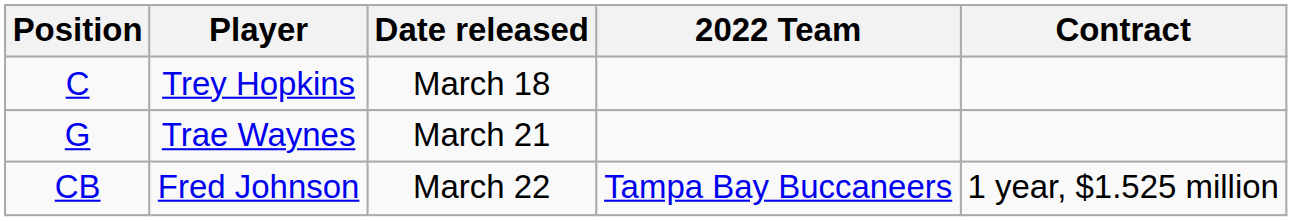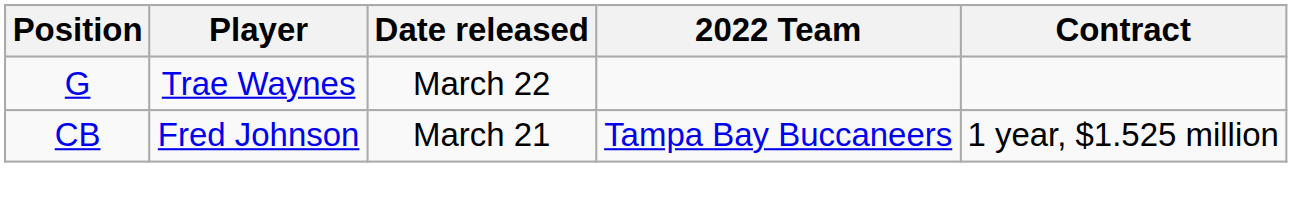- row: (259, 82)
(482, 135) March 21 -> (482, 82) March 22
(482, 187) March 22 -> (482, 135) March 21
